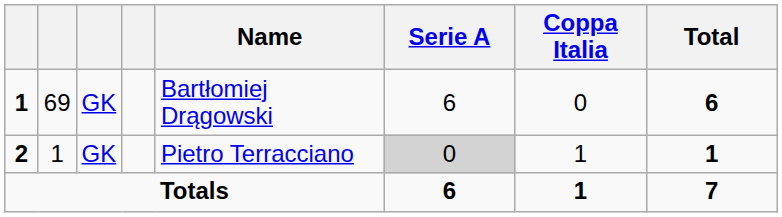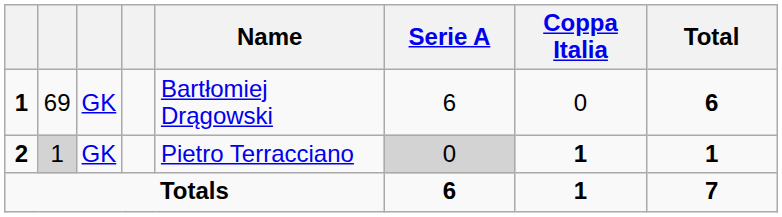(57, 153) no background -> (57, 153) lightgrey background
(581, 153) normal -> (581, 153) bold
